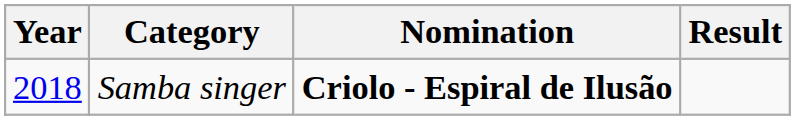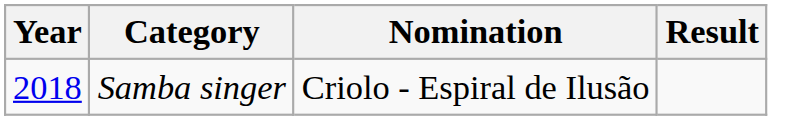(487, 86) bold -> (476, 86) normal
